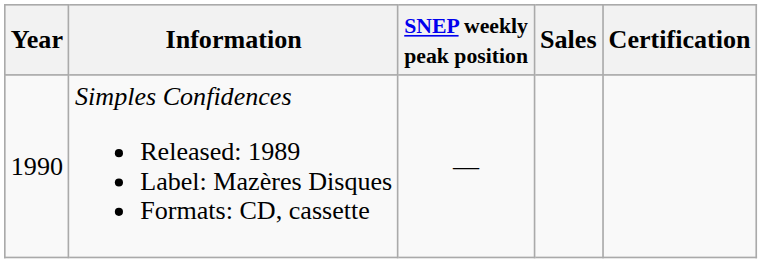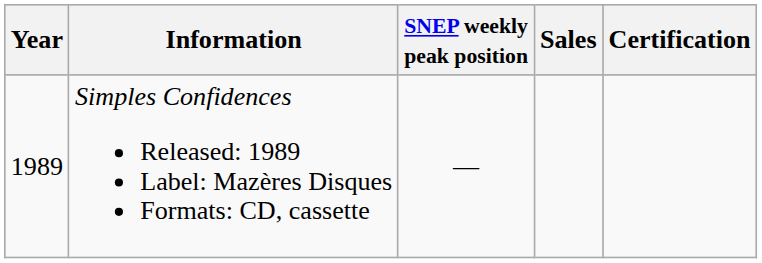(37, 165) 1990 -> (37, 165) 1989
